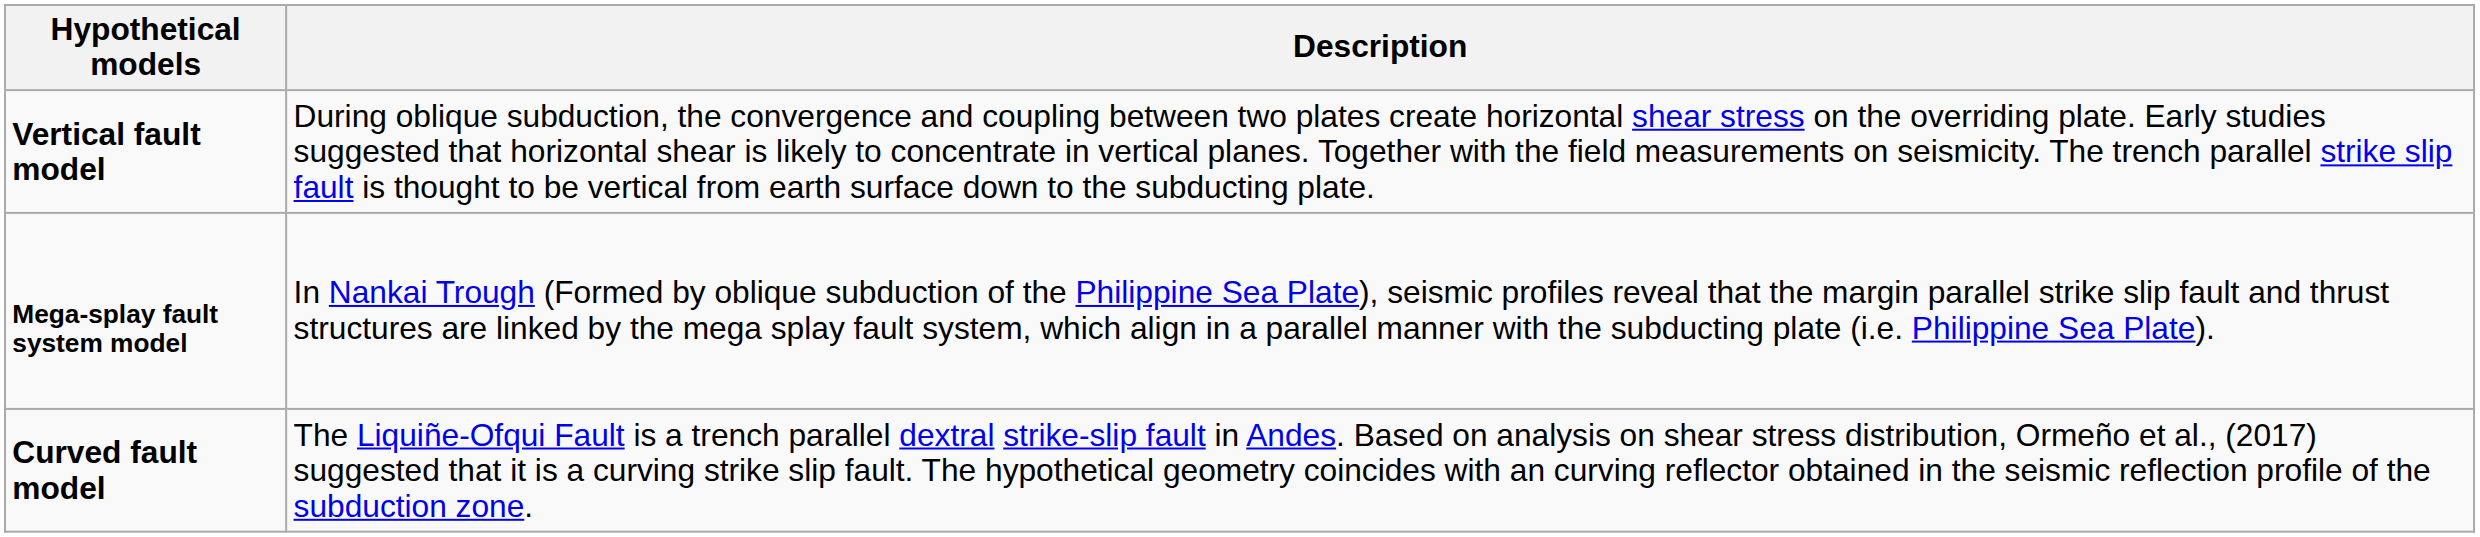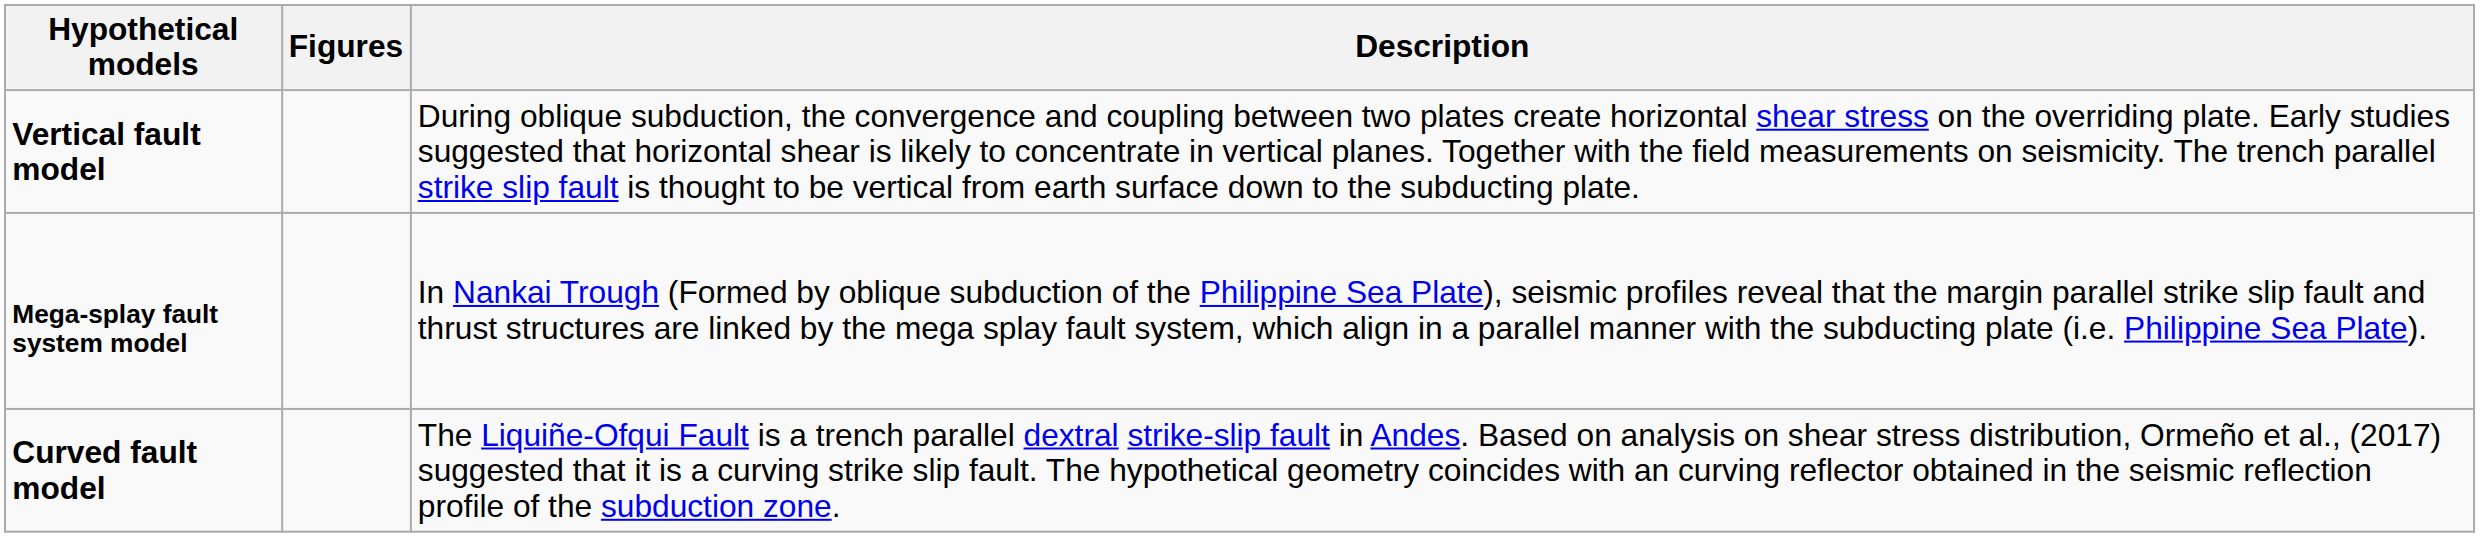+ column: (346, 47)
